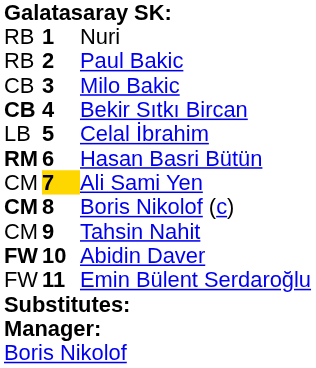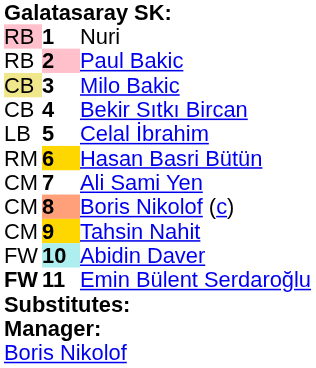(19, 36) no background -> (19, 36) pink background
(48, 61) no background -> (48, 61) pink background
(19, 85) no background -> (19, 85) khaki background
(20, 109) bold -> (19, 109) normal
(21, 158) bold -> (21, 158) normal
(48, 158) no background -> (48, 158) gold background
(48, 182) gold background -> (48, 182) no background
(21, 207) bold -> (21, 207) normal
(48, 207) no background -> (48, 207) lightsalmon background
(48, 231) no background -> (48, 231) gold background
(21, 255) bold -> (21, 255) normal
(54, 255) no background -> (54, 255) paleturquoise background
(21, 280) normal -> (21, 280) bold
